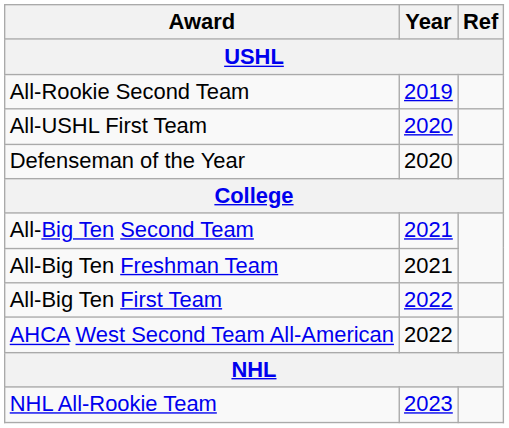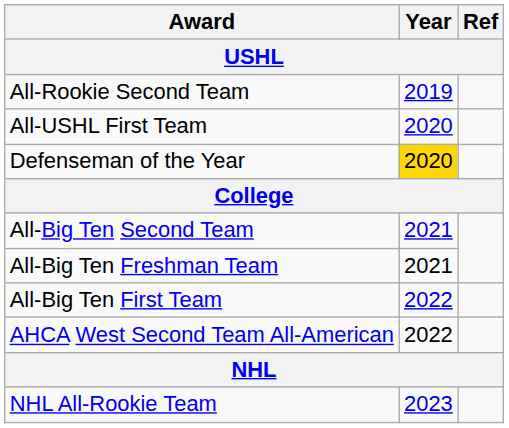(428, 160) no background -> (428, 160) gold background
